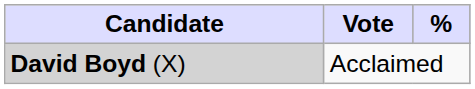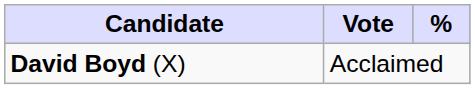(98, 63) lightgrey background -> (98, 63) no background
